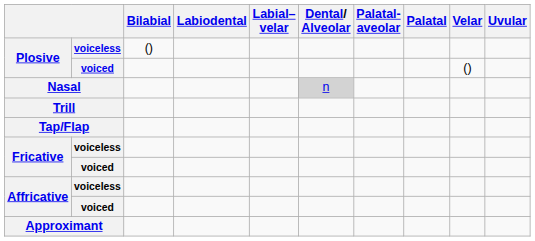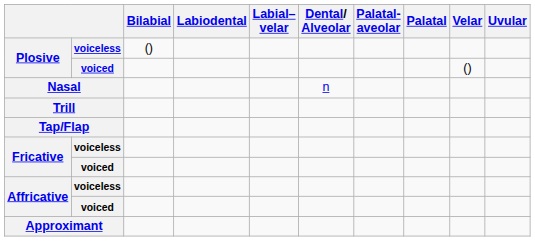(326, 87) lightgrey background -> (326, 87) no background
